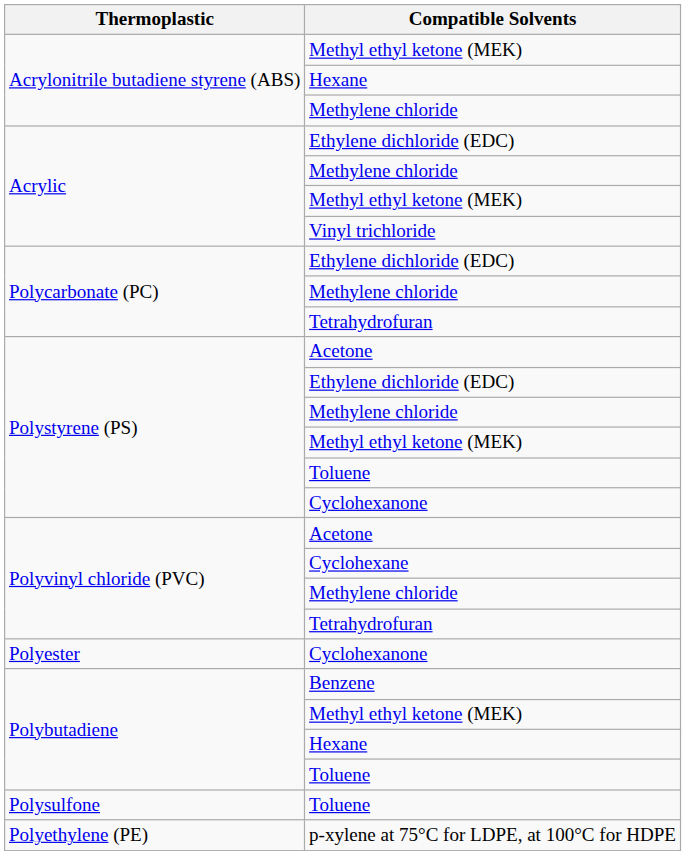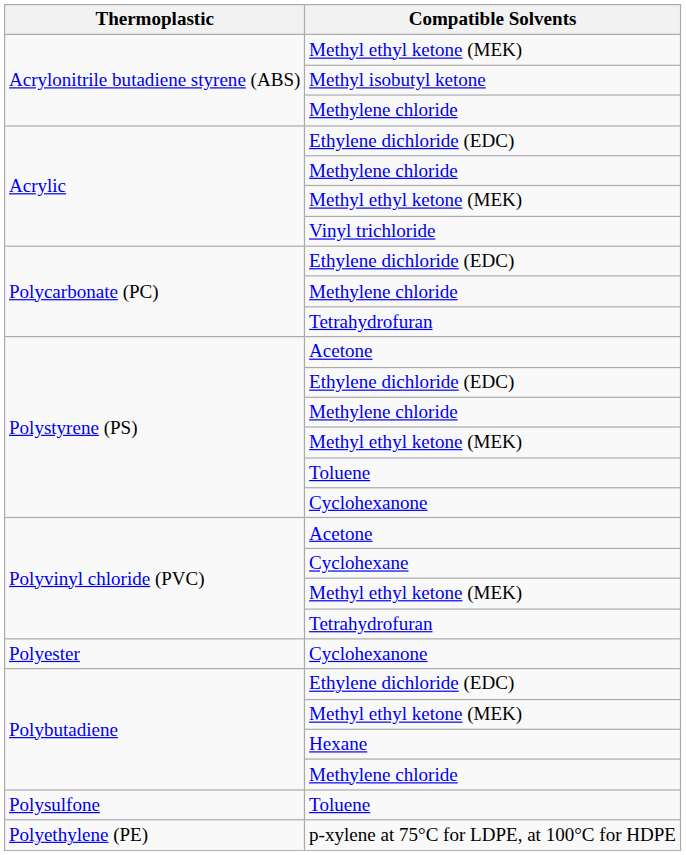(338, 79) Hexane -> (397, 79) Methyl isobutyl ketone
(383, 593) Methylene chloride -> (416, 593) Methyl ethyl ketone (MEK)
(342, 683) Benzene -> (412, 683) Ethylene dichloride (EDC)
(340, 774) Toluene -> (383, 774) Methylene chloride
